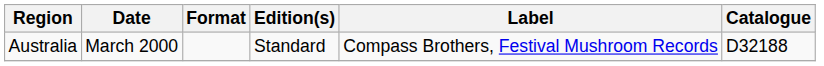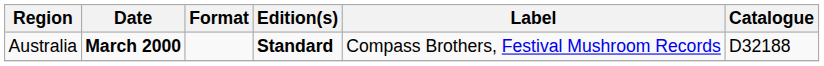(132, 46) normal -> (133, 46) bold
(290, 46) normal -> (295, 46) bold
